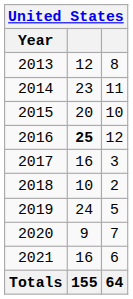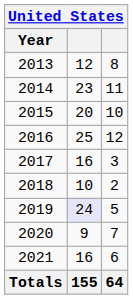(84, 137) bold -> (84, 137) normal
(84, 210) no background -> (84, 210) lavender background
